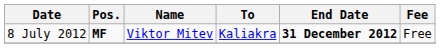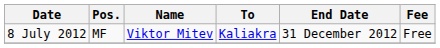(99, 34) bold -> (99, 34) normal
(340, 34) bold -> (340, 34) normal
